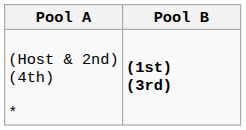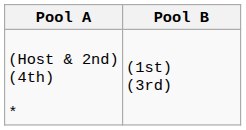(149, 77) bold -> (149, 77) normal
